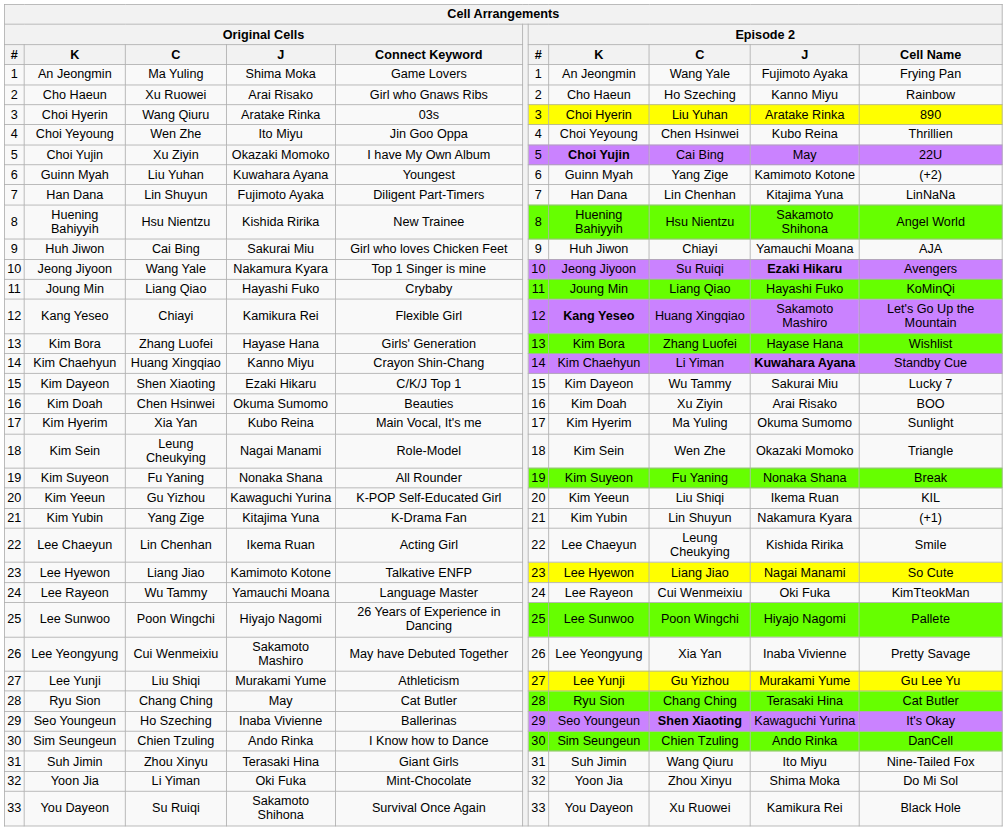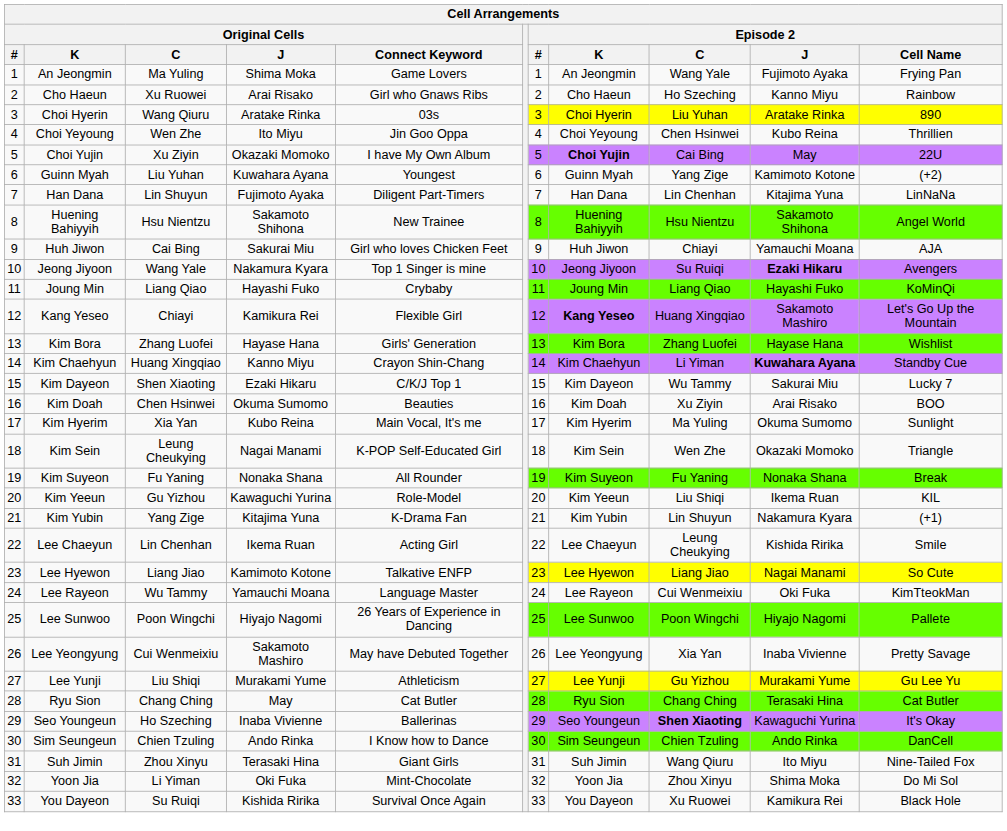(281, 222) Kishida Ririka -> (281, 222) Sakamoto Shihona
(429, 450) Role-Model -> (429, 450) K-POP Self-Educated Girl
(429, 498) K-POP Self-Educated Girl -> (429, 498) Role-Model
(281, 808) Sakamoto Shihona -> (281, 801) Kishida Ririka
